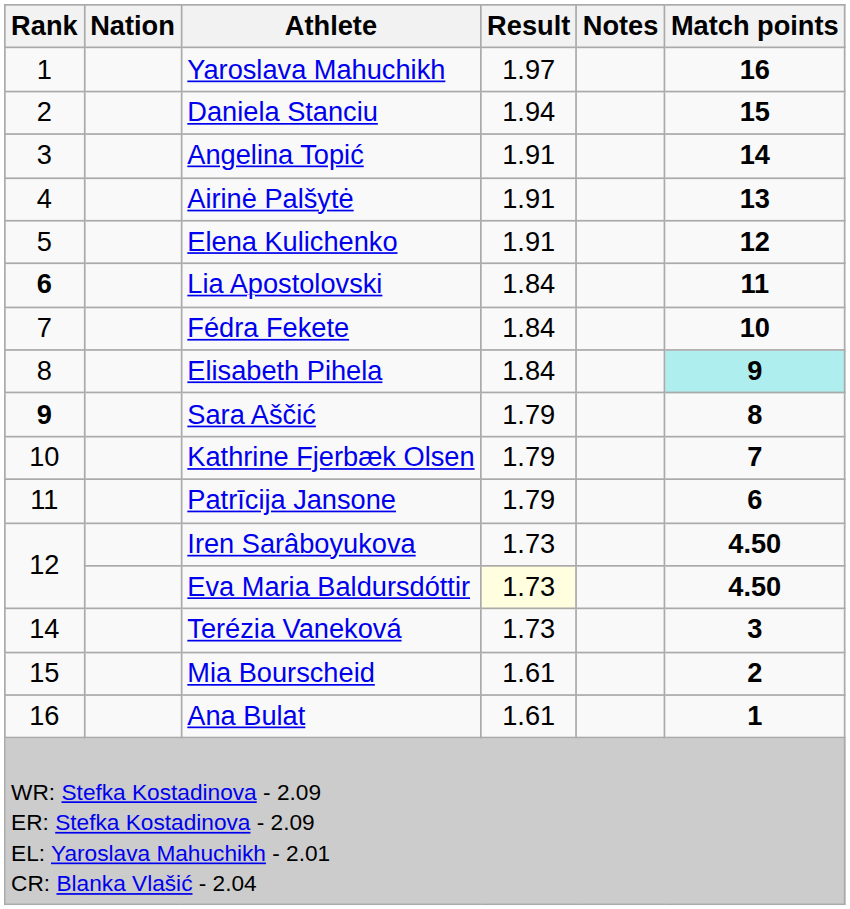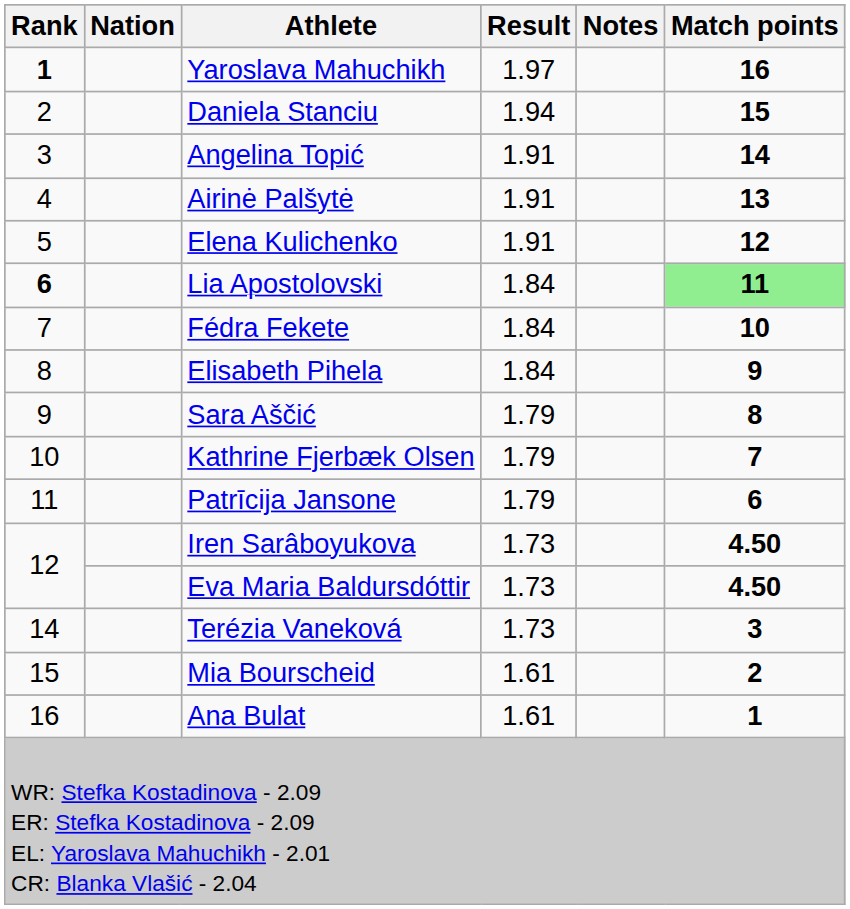(44, 69) normal -> (44, 69) bold
(755, 284) no background -> (755, 284) lightgreen background
(755, 371) paleturquoise background -> (755, 371) no background
(44, 414) bold -> (44, 414) normal
(529, 586) lightyellow background -> (529, 586) no background
